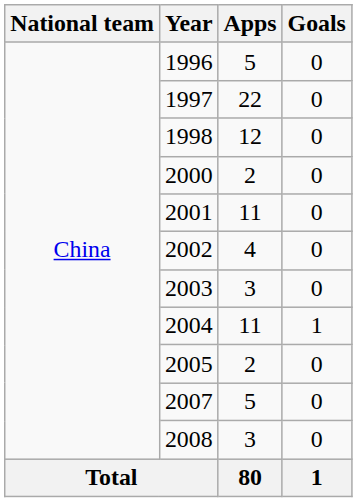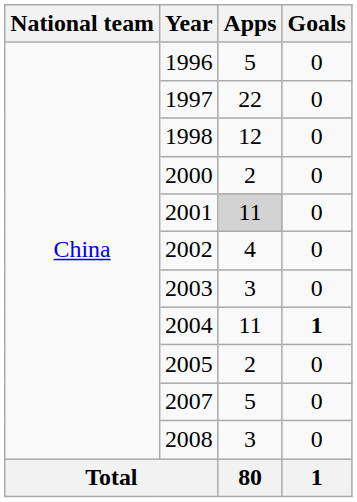(250, 212) no background -> (250, 212) lightgrey background
(317, 325) normal -> (317, 325) bold
